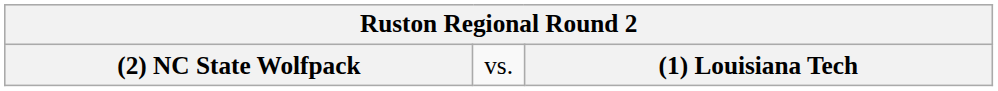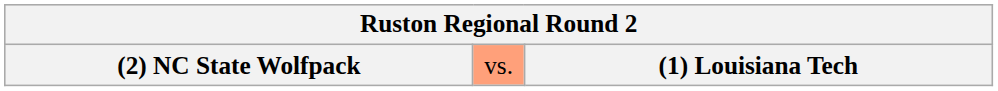(499, 64) no background -> (499, 64) lightsalmon background
